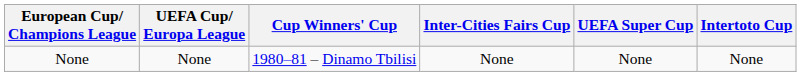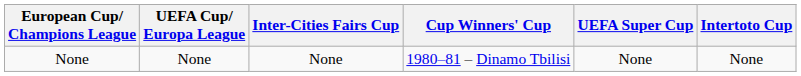columns swapped: (334, 25) <-> (497, 25)
